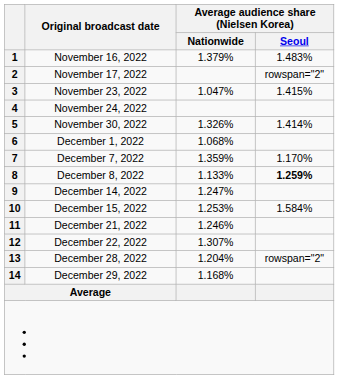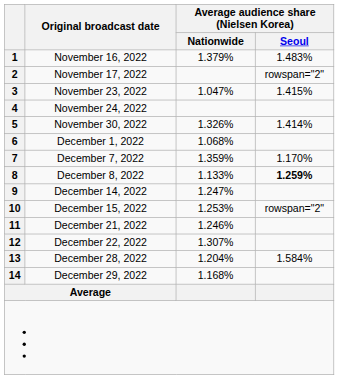(294, 208) 1.584% -> (294, 208) rowspan="2"
(294, 259) rowspan="2" -> (294, 259) 1.584%
